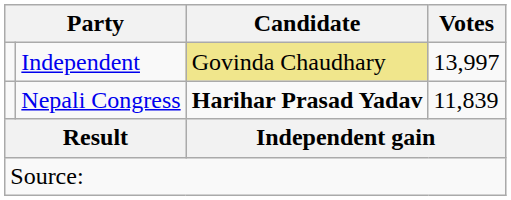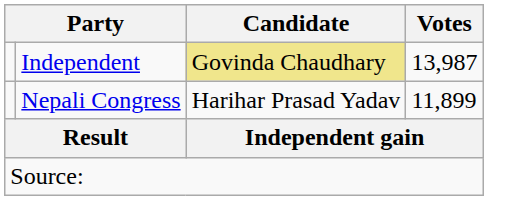(466, 61) 13,997 -> (444, 61) 13,987
(307, 99) bold -> (296, 99) normal
(466, 99) 11,839 -> (444, 99) 11,899
